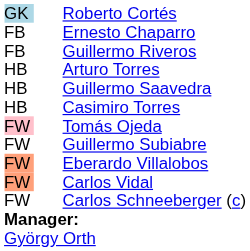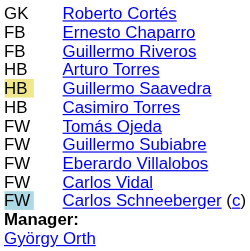(16, 13) lightblue background -> (16, 13) no background
(16, 88) no background -> (16, 88) khaki background
(17, 126) pink background -> (17, 126) no background
(17, 163) lightsalmon background -> (17, 163) no background
(17, 182) lightsalmon background -> (17, 182) no background
(17, 201) no background -> (17, 201) lightblue background
